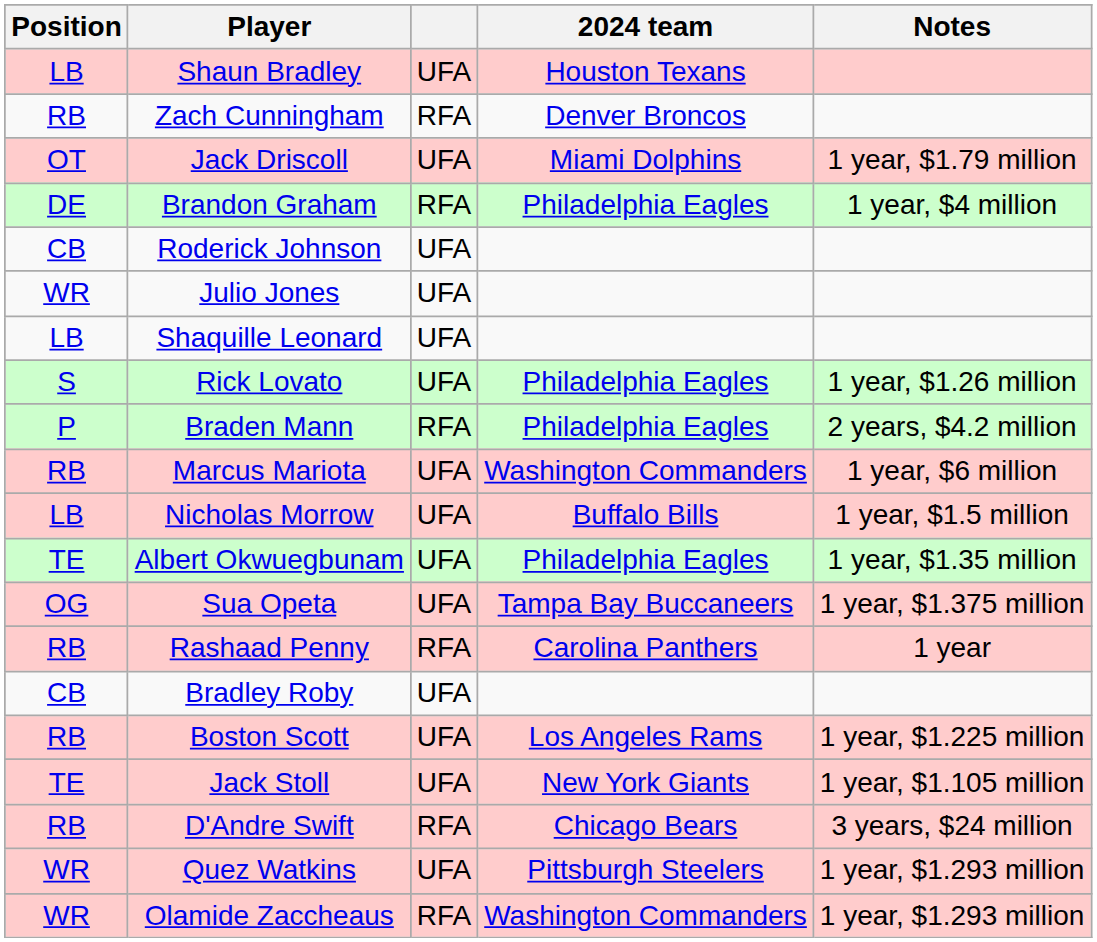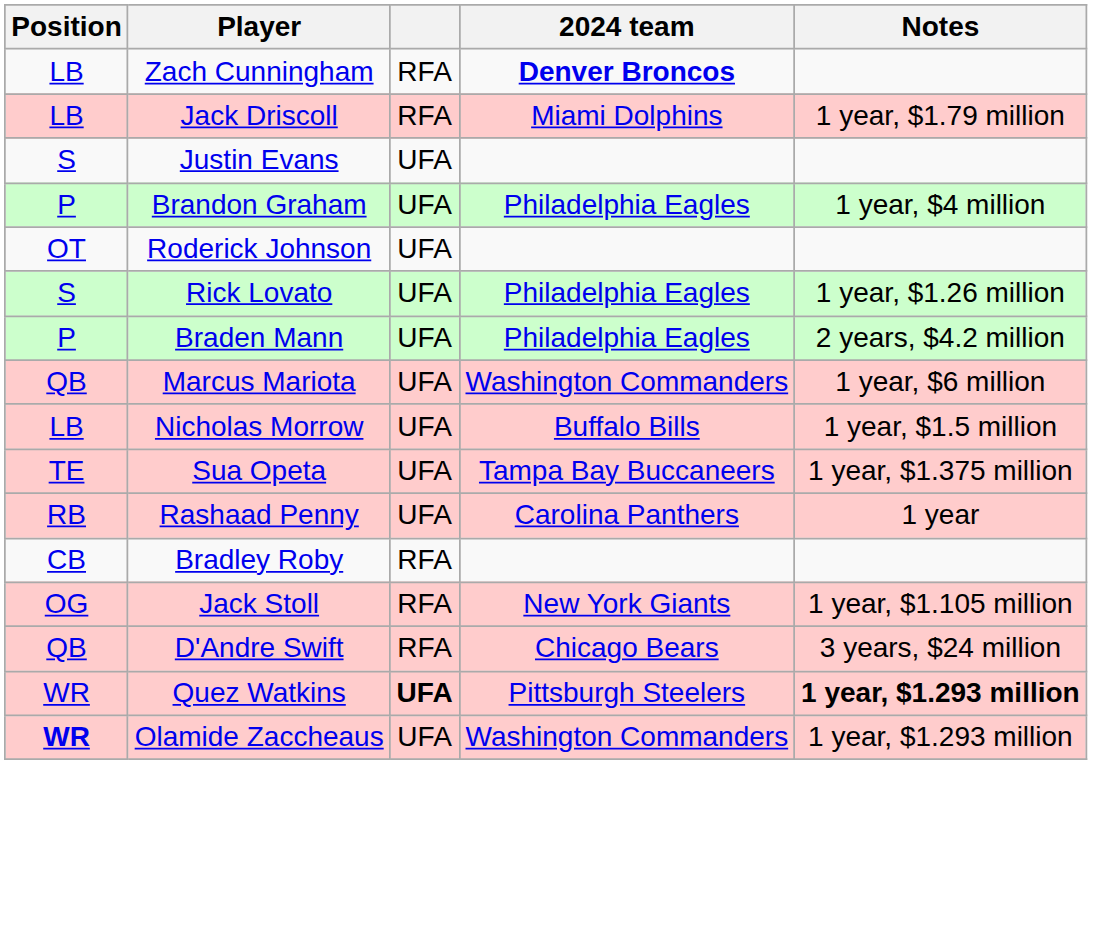- row: (269, 71)
(67, 115) RB -> (67, 71) LB
(646, 115) normal -> (627, 71) bold
(67, 159) OT -> (67, 115) LB
(444, 159) UFA -> (425, 115) RFA
+ row: (259, 159)
(67, 204) DE -> (67, 204) P
(444, 204) RFA -> (425, 204) UFA
(67, 248) CB -> (67, 248) OT
- row: (269, 293)
- row: (269, 337)
(444, 426) RFA -> (425, 337) UFA
(67, 470) RB -> (67, 381) QB
- row: (269, 559)
(67, 603) OG -> (67, 470) TE
(444, 648) RFA -> (425, 515) UFA
(444, 692) UFA -> (425, 559) RFA
- row: (269, 737)
(67, 781) TE -> (67, 603) OG
(444, 781) UFA -> (425, 603) RFA
(67, 826) RB -> (67, 648) QB
(444, 870) normal -> (425, 692) bold
(952, 870) normal -> (940, 692) bold
(67, 914) normal -> (67, 737) bold
(444, 914) RFA -> (425, 737) UFA
